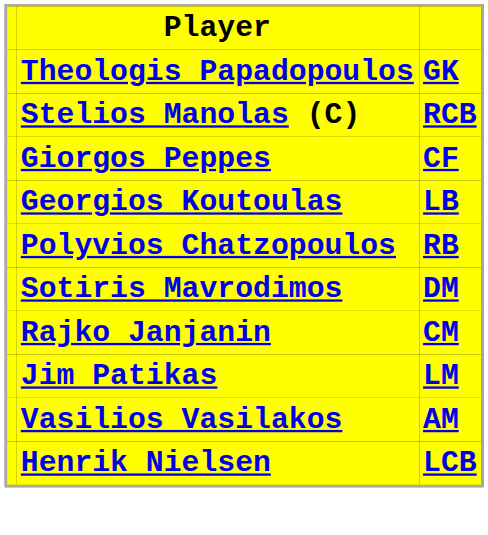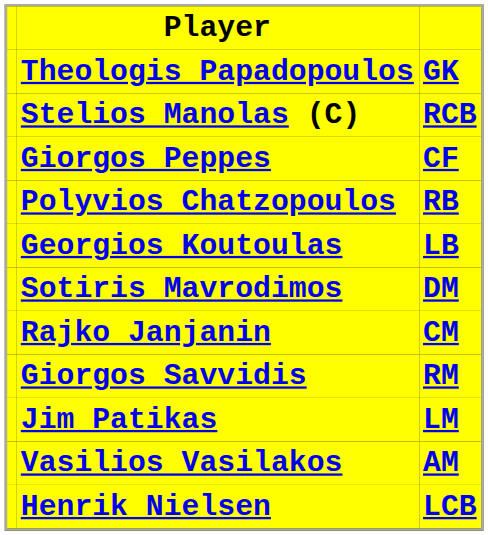rows swapped: (208, 246) <-> (182, 202)
+ row: (164, 376)
